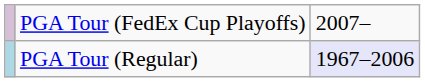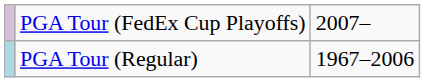(365, 58) lavender background -> (365, 58) no background
